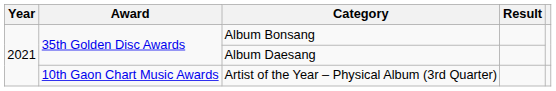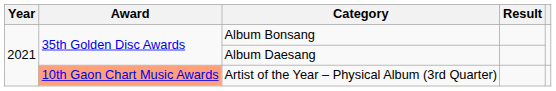(130, 75) no background -> (130, 75) lightsalmon background
